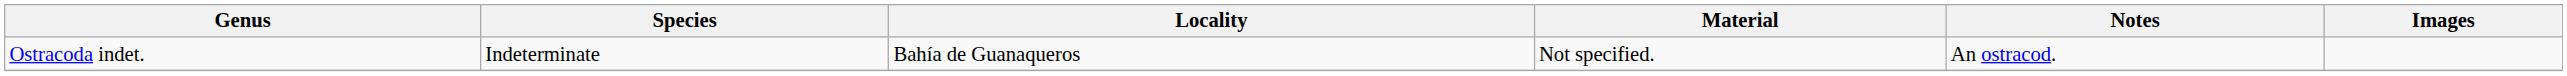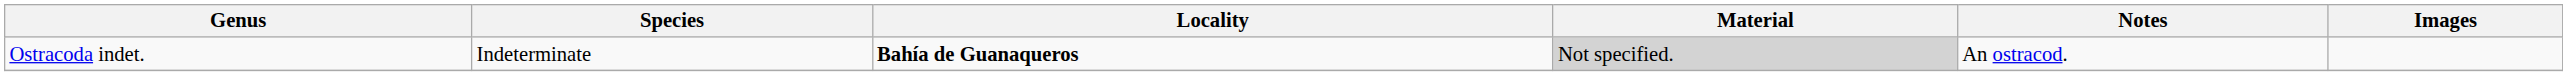(987, 53) normal -> (978, 53) bold
(1597, 53) no background -> (1616, 53) lightgrey background
